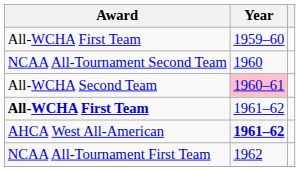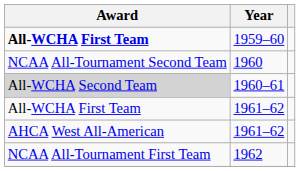(74, 39) normal -> (78, 39) bold
(82, 85) no background -> (82, 85) lightgrey background
(259, 85) pink background -> (259, 85) no background
(78, 108) bold -> (74, 108) normal
(259, 131) bold -> (259, 131) normal
